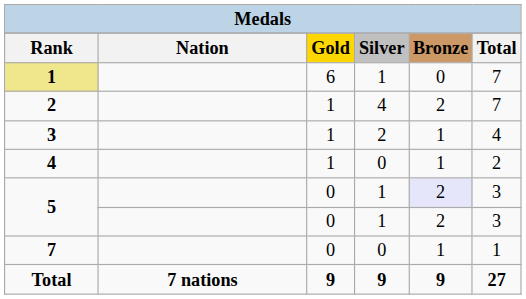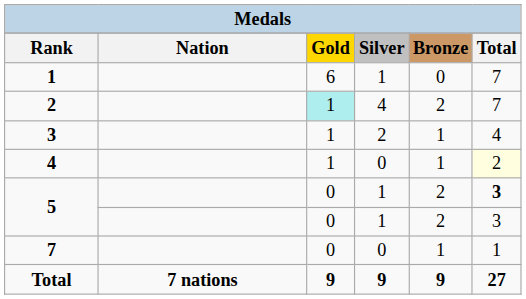(52, 76) khaki background -> (52, 76) no background
(331, 105) no background -> (331, 105) paleturquoise background
(497, 163) no background -> (497, 163) lightyellow background
(441, 192) lavender background -> (441, 192) no background
(497, 192) normal -> (497, 192) bold
